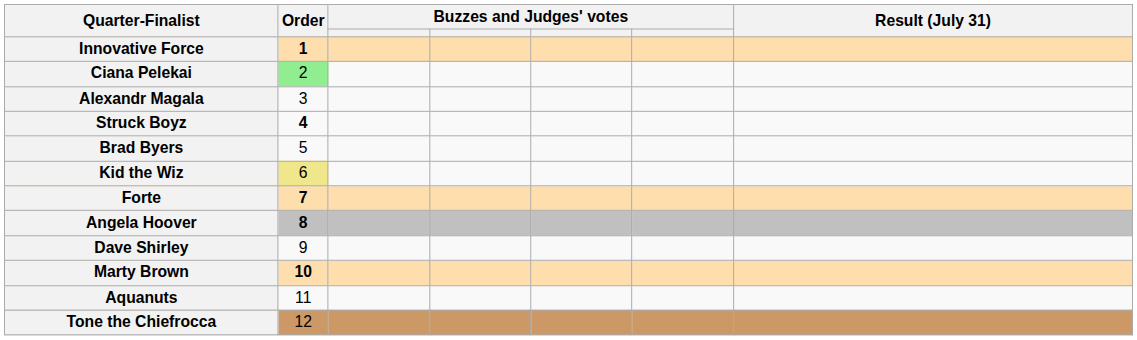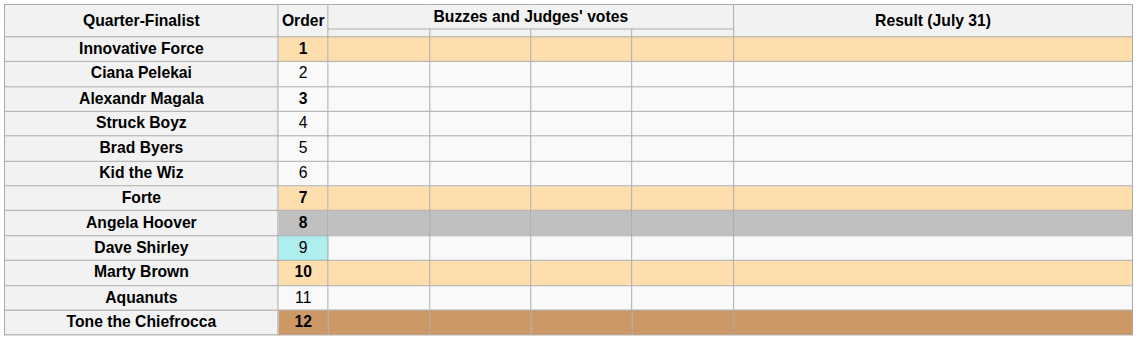(303, 73) lightgreen background -> (303, 73) no background
(303, 98) normal -> (303, 98) bold
(303, 123) bold -> (303, 123) normal
(303, 173) khaki background -> (303, 173) no background
(303, 247) no background -> (303, 247) paleturquoise background
(303, 322) normal -> (303, 322) bold
